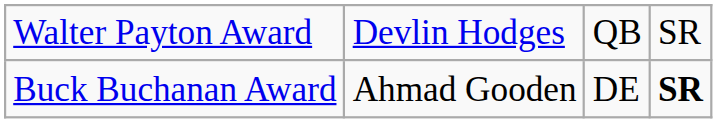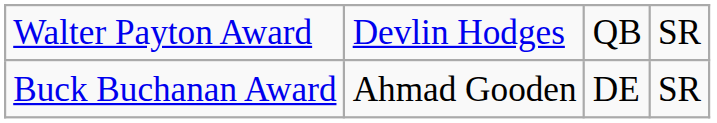(680, 88) bold -> (679, 88) normal
